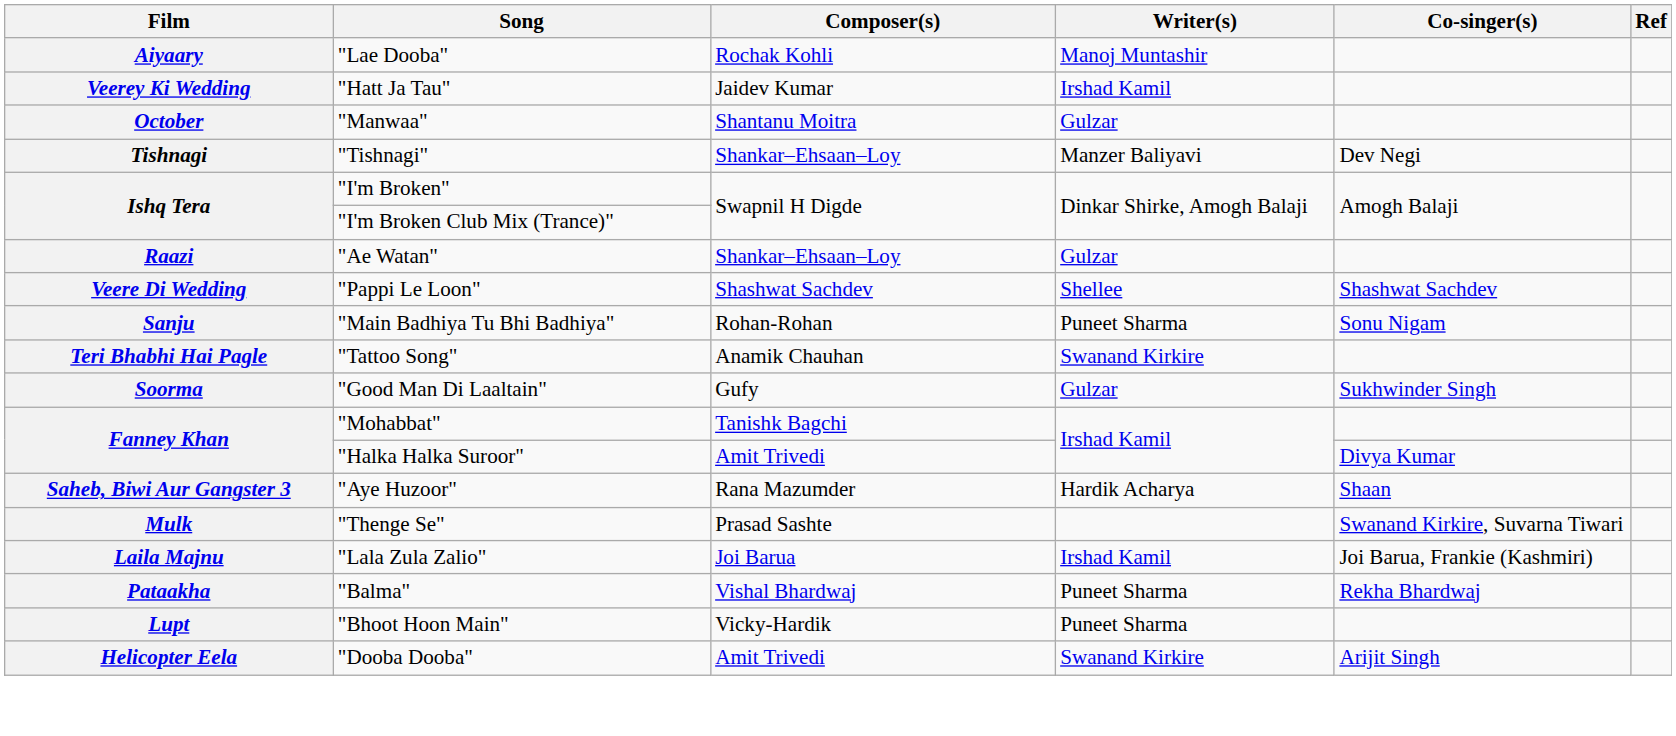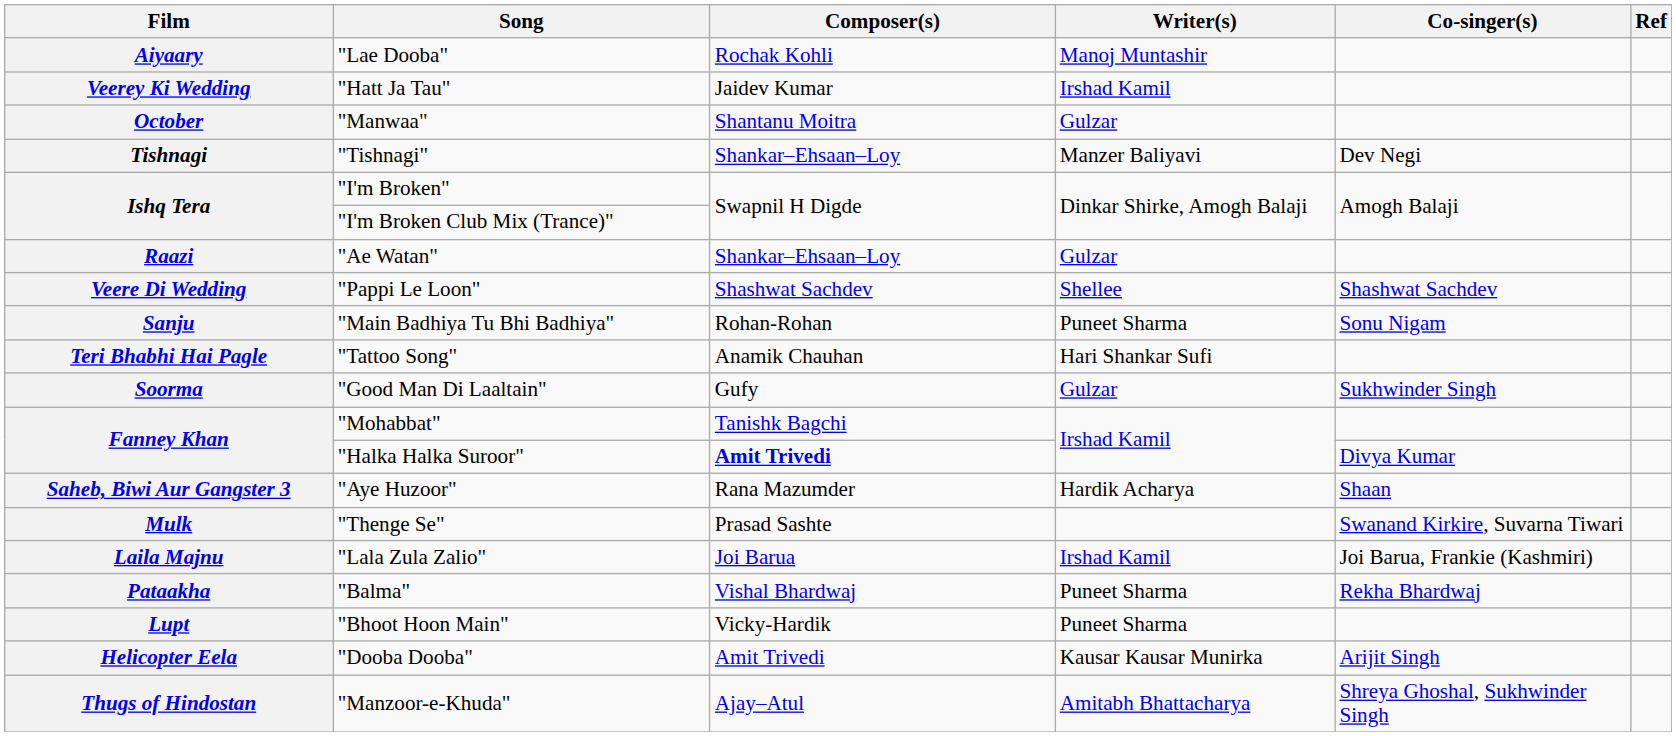(1132, 356) Swanand Kirkire -> (1136, 356) Hari Shankar Sufi
(770, 456) normal -> (773, 456) bold
(1132, 657) Swanand Kirkire -> (1161, 657) Kausar Kausar Munirka
+ row: (169, 703)
